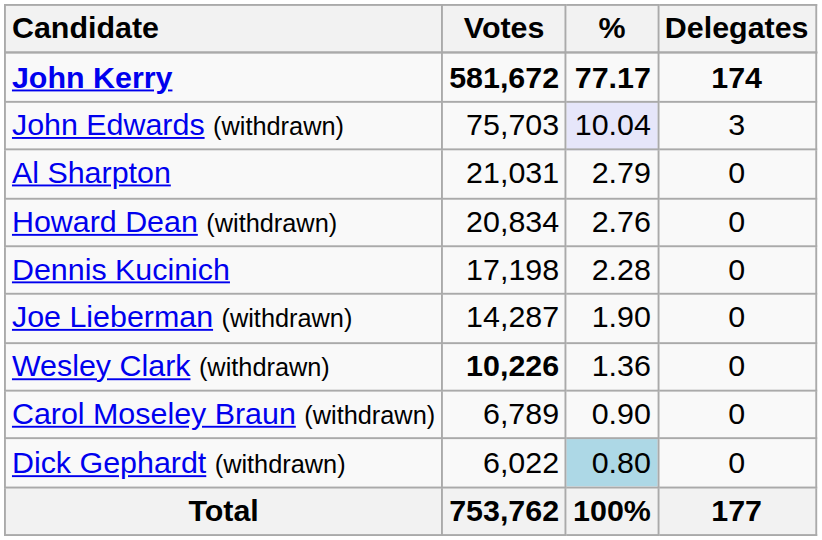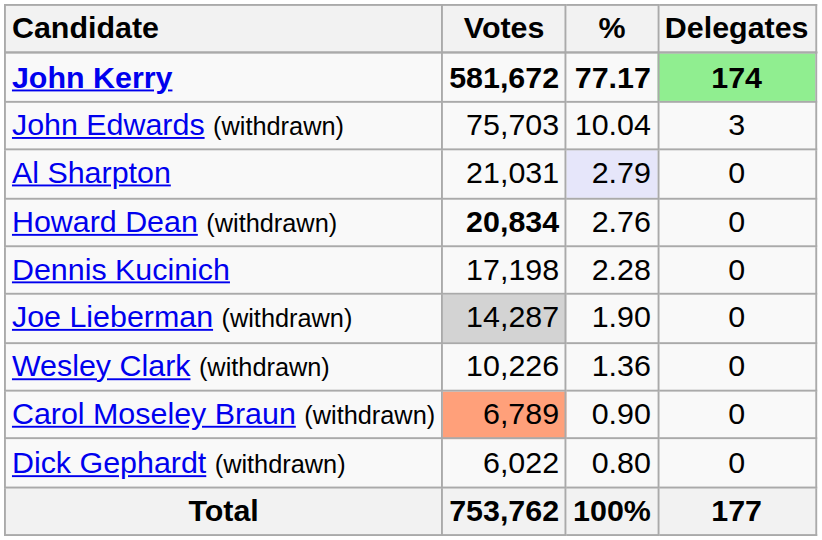(737, 76) no background -> (737, 76) lightgreen background
(613, 125) lavender background -> (613, 125) no background
(621, 173) no background -> (621, 173) lavender background
(513, 221) normal -> (513, 221) bold
(513, 317) no background -> (513, 317) lightgrey background
(513, 366) bold -> (513, 366) normal
(521, 414) no background -> (521, 414) lightsalmon background
(621, 462) lightblue background -> (621, 462) no background
